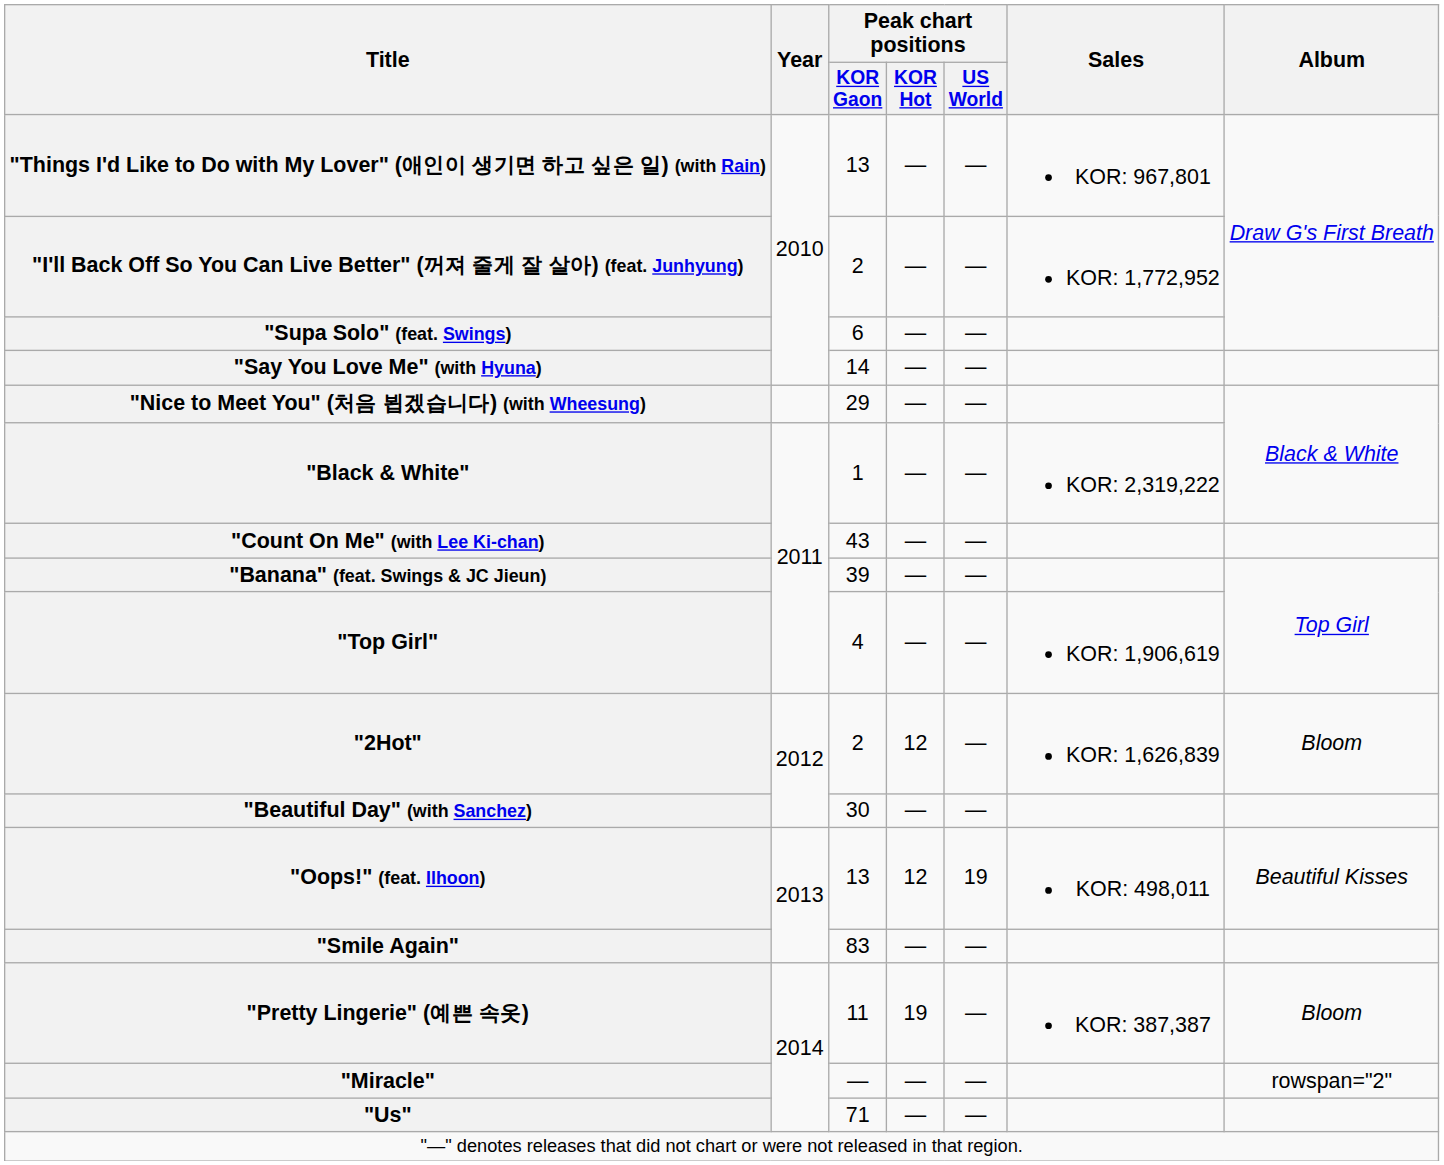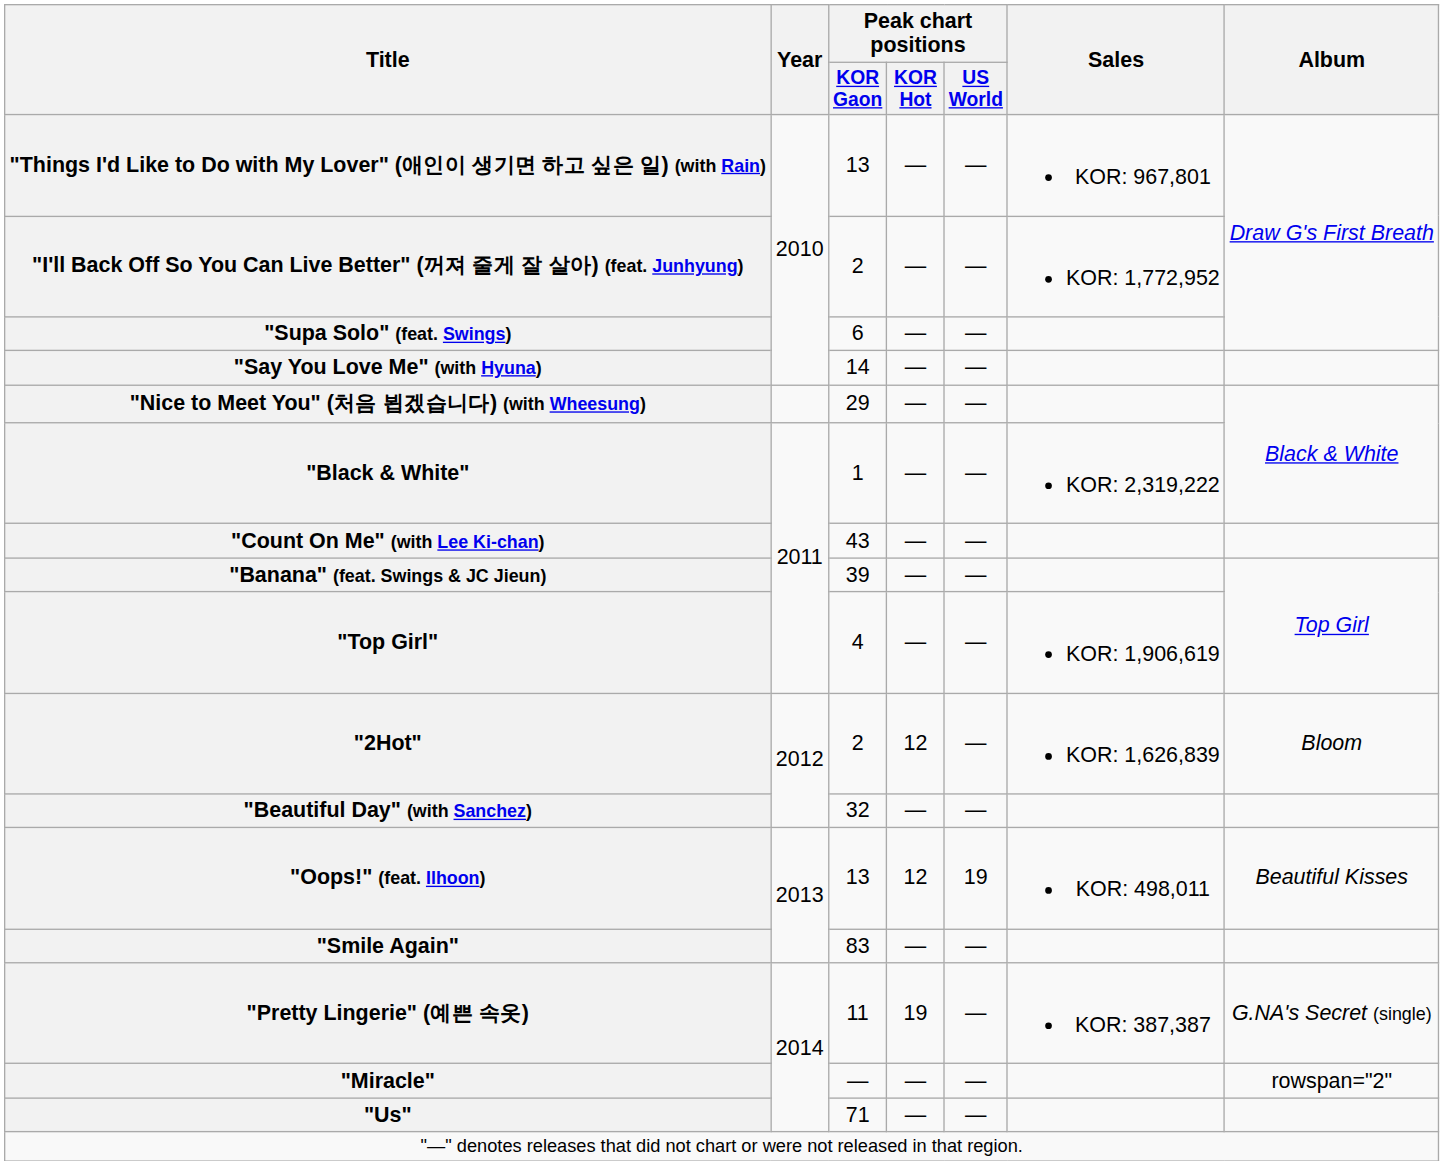(858, 810) 30 -> (858, 810) 32
(1332, 1013) Bloom -> (1332, 1013) G.NA's Secret (single)
